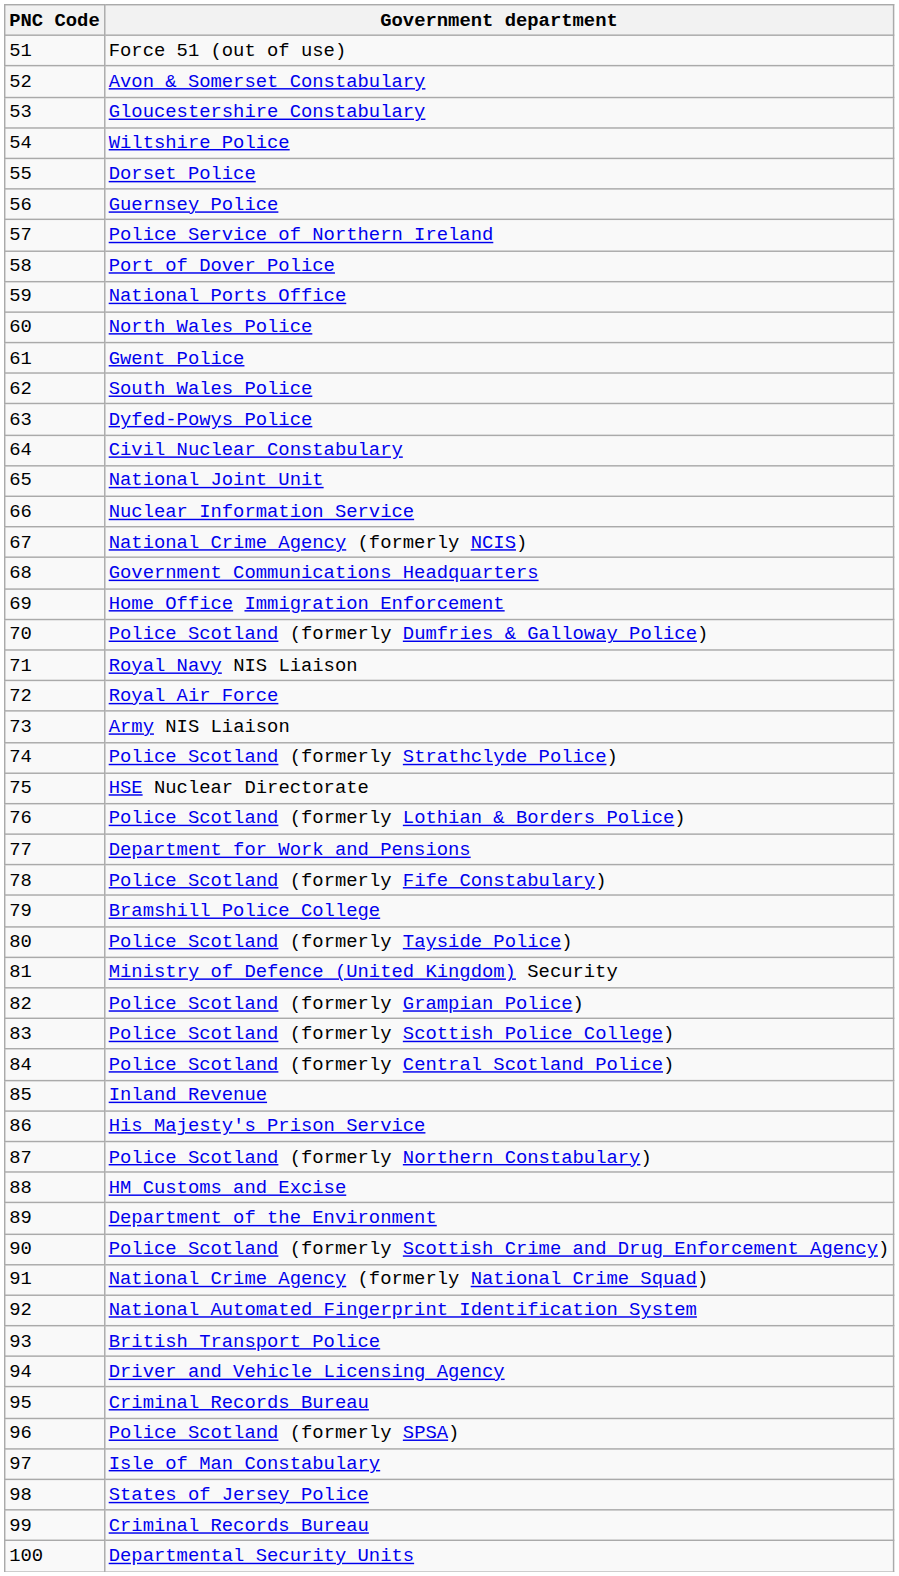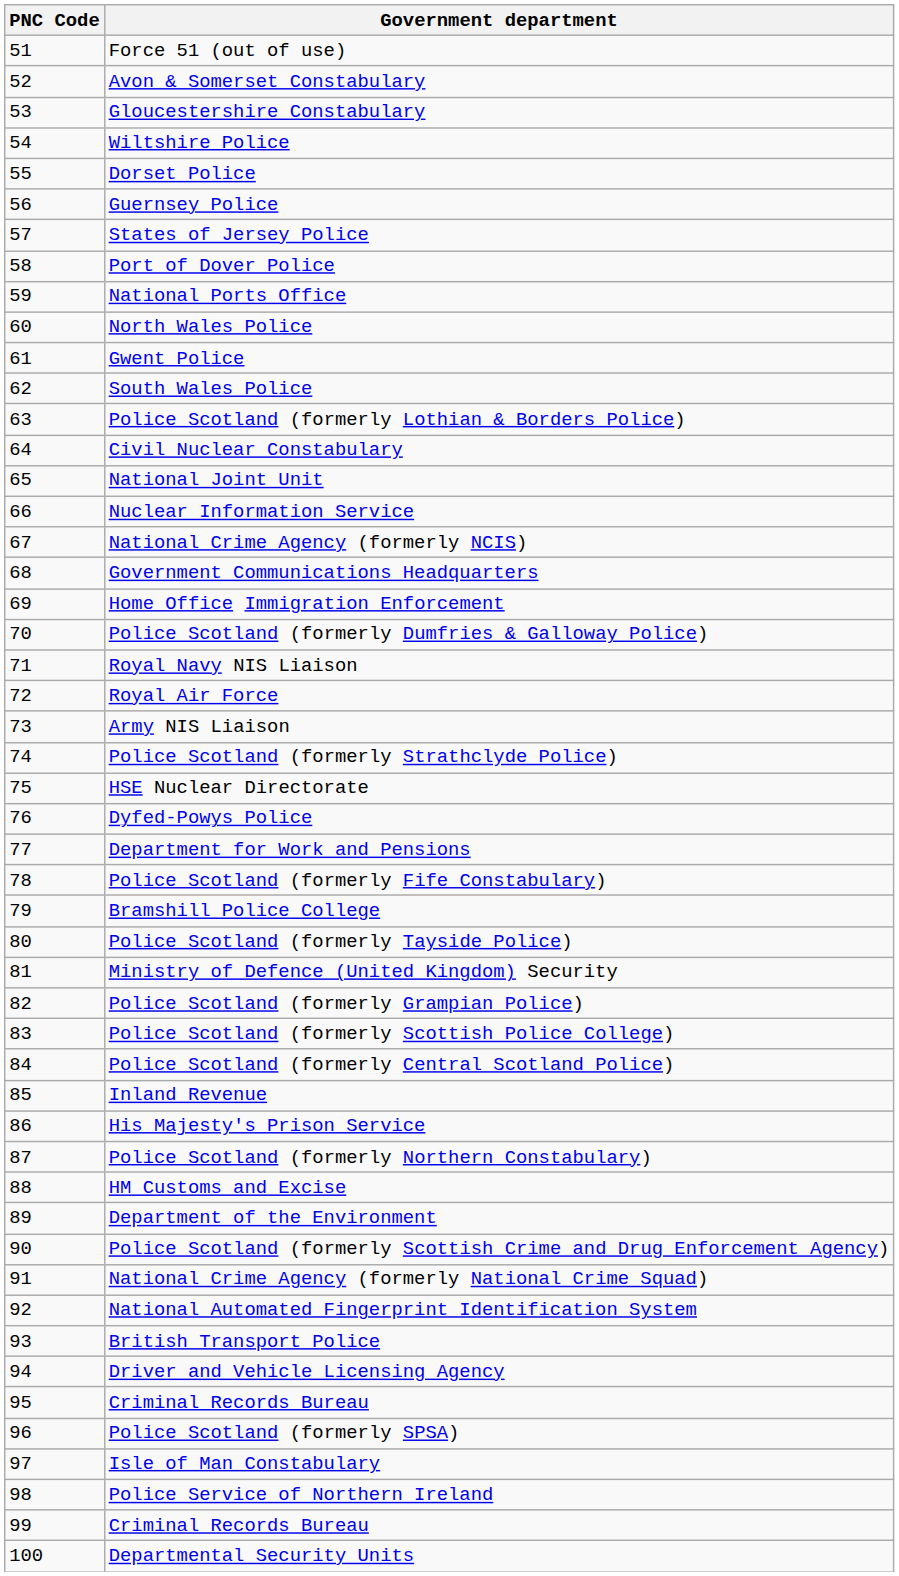(301, 235) Police Service of Northern Ireland -> (239, 235) States of Jersey Police
(211, 419) Dyfed-Powys Police -> (397, 419) Police Scotland (formerly Lothian & Borders Police)
(397, 819) Police Scotland (formerly Lothian & Borders Police) -> (211, 819) Dyfed-Powys Police
(239, 1495) States of Jersey Police -> (301, 1495) Police Service of Northern Ireland
